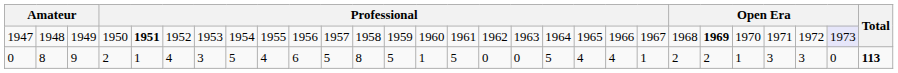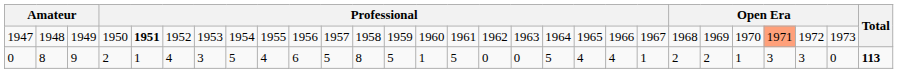(716, 36) bold -> (716, 36) normal
(780, 36) no background -> (780, 36) lightsalmon background
(843, 36) lavender background -> (843, 36) no background
